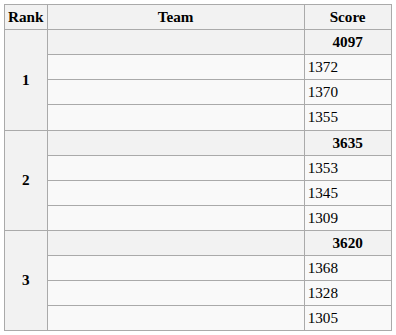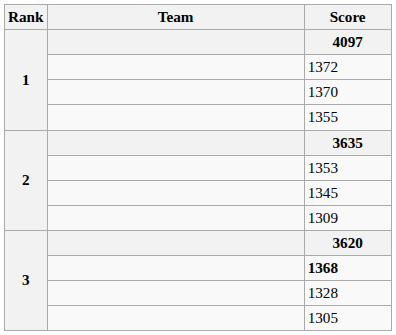(323, 267) normal -> (323, 267) bold
